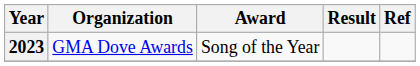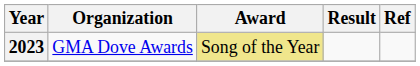(260, 46) no background -> (260, 46) khaki background
